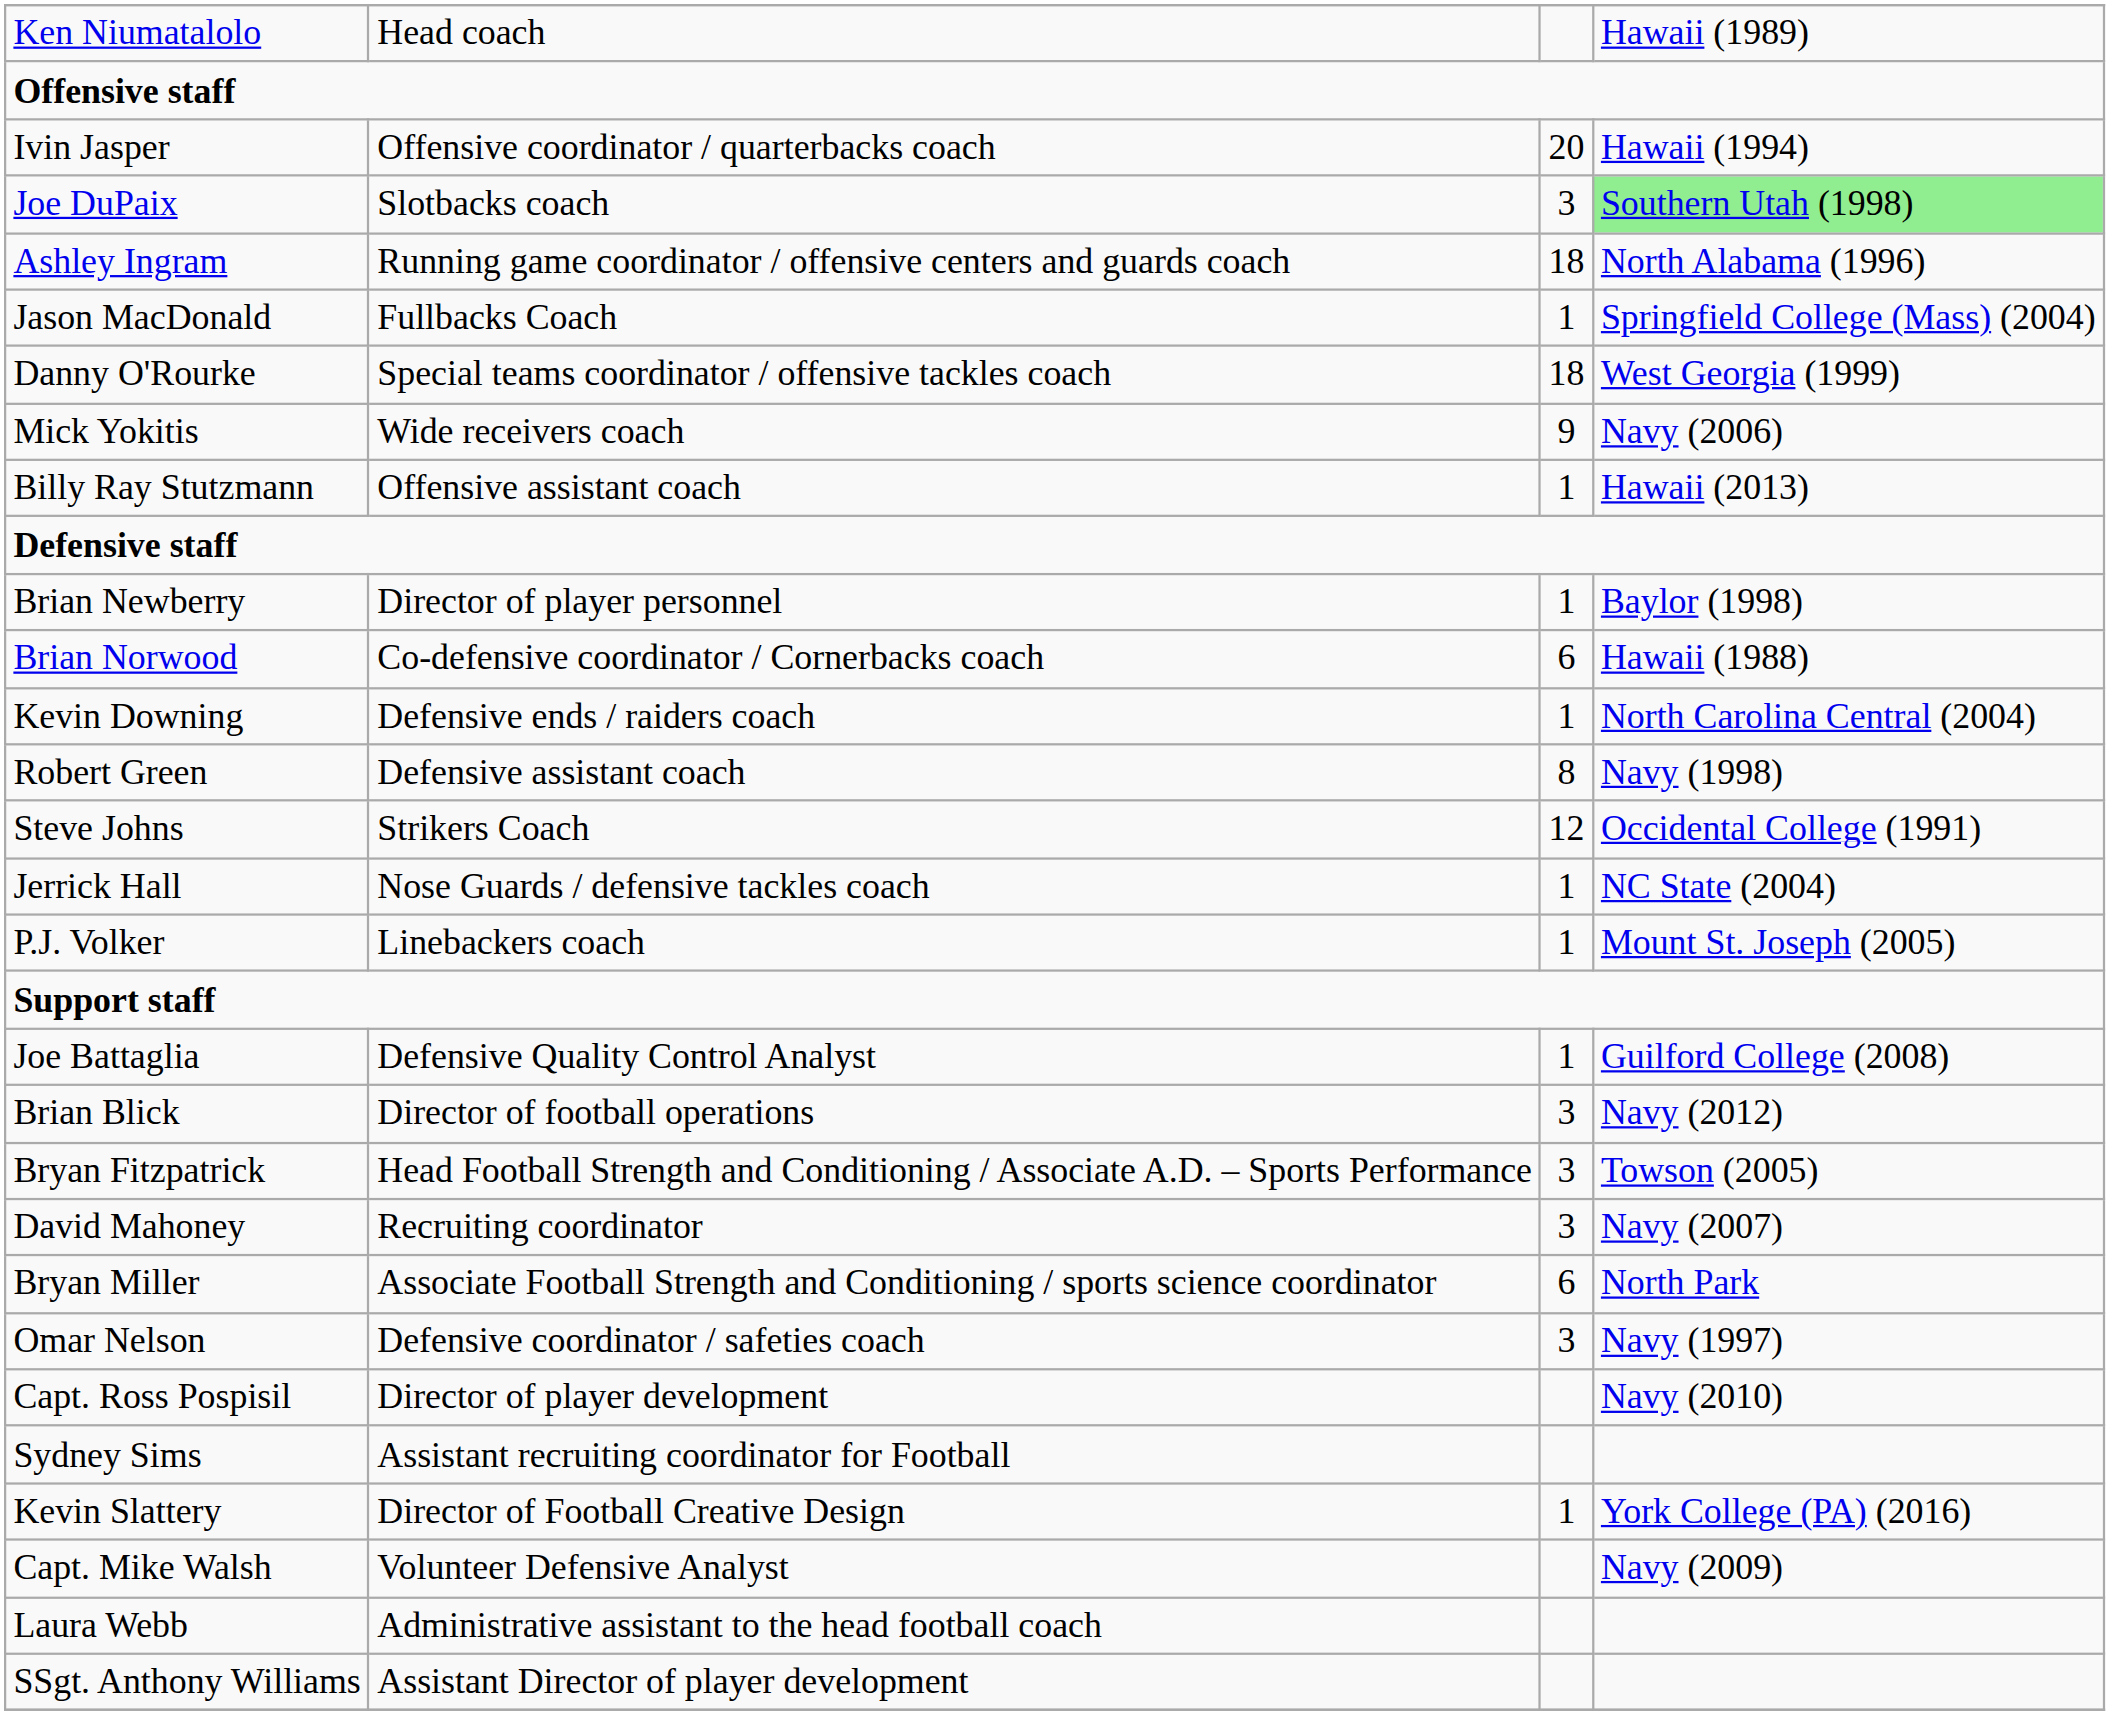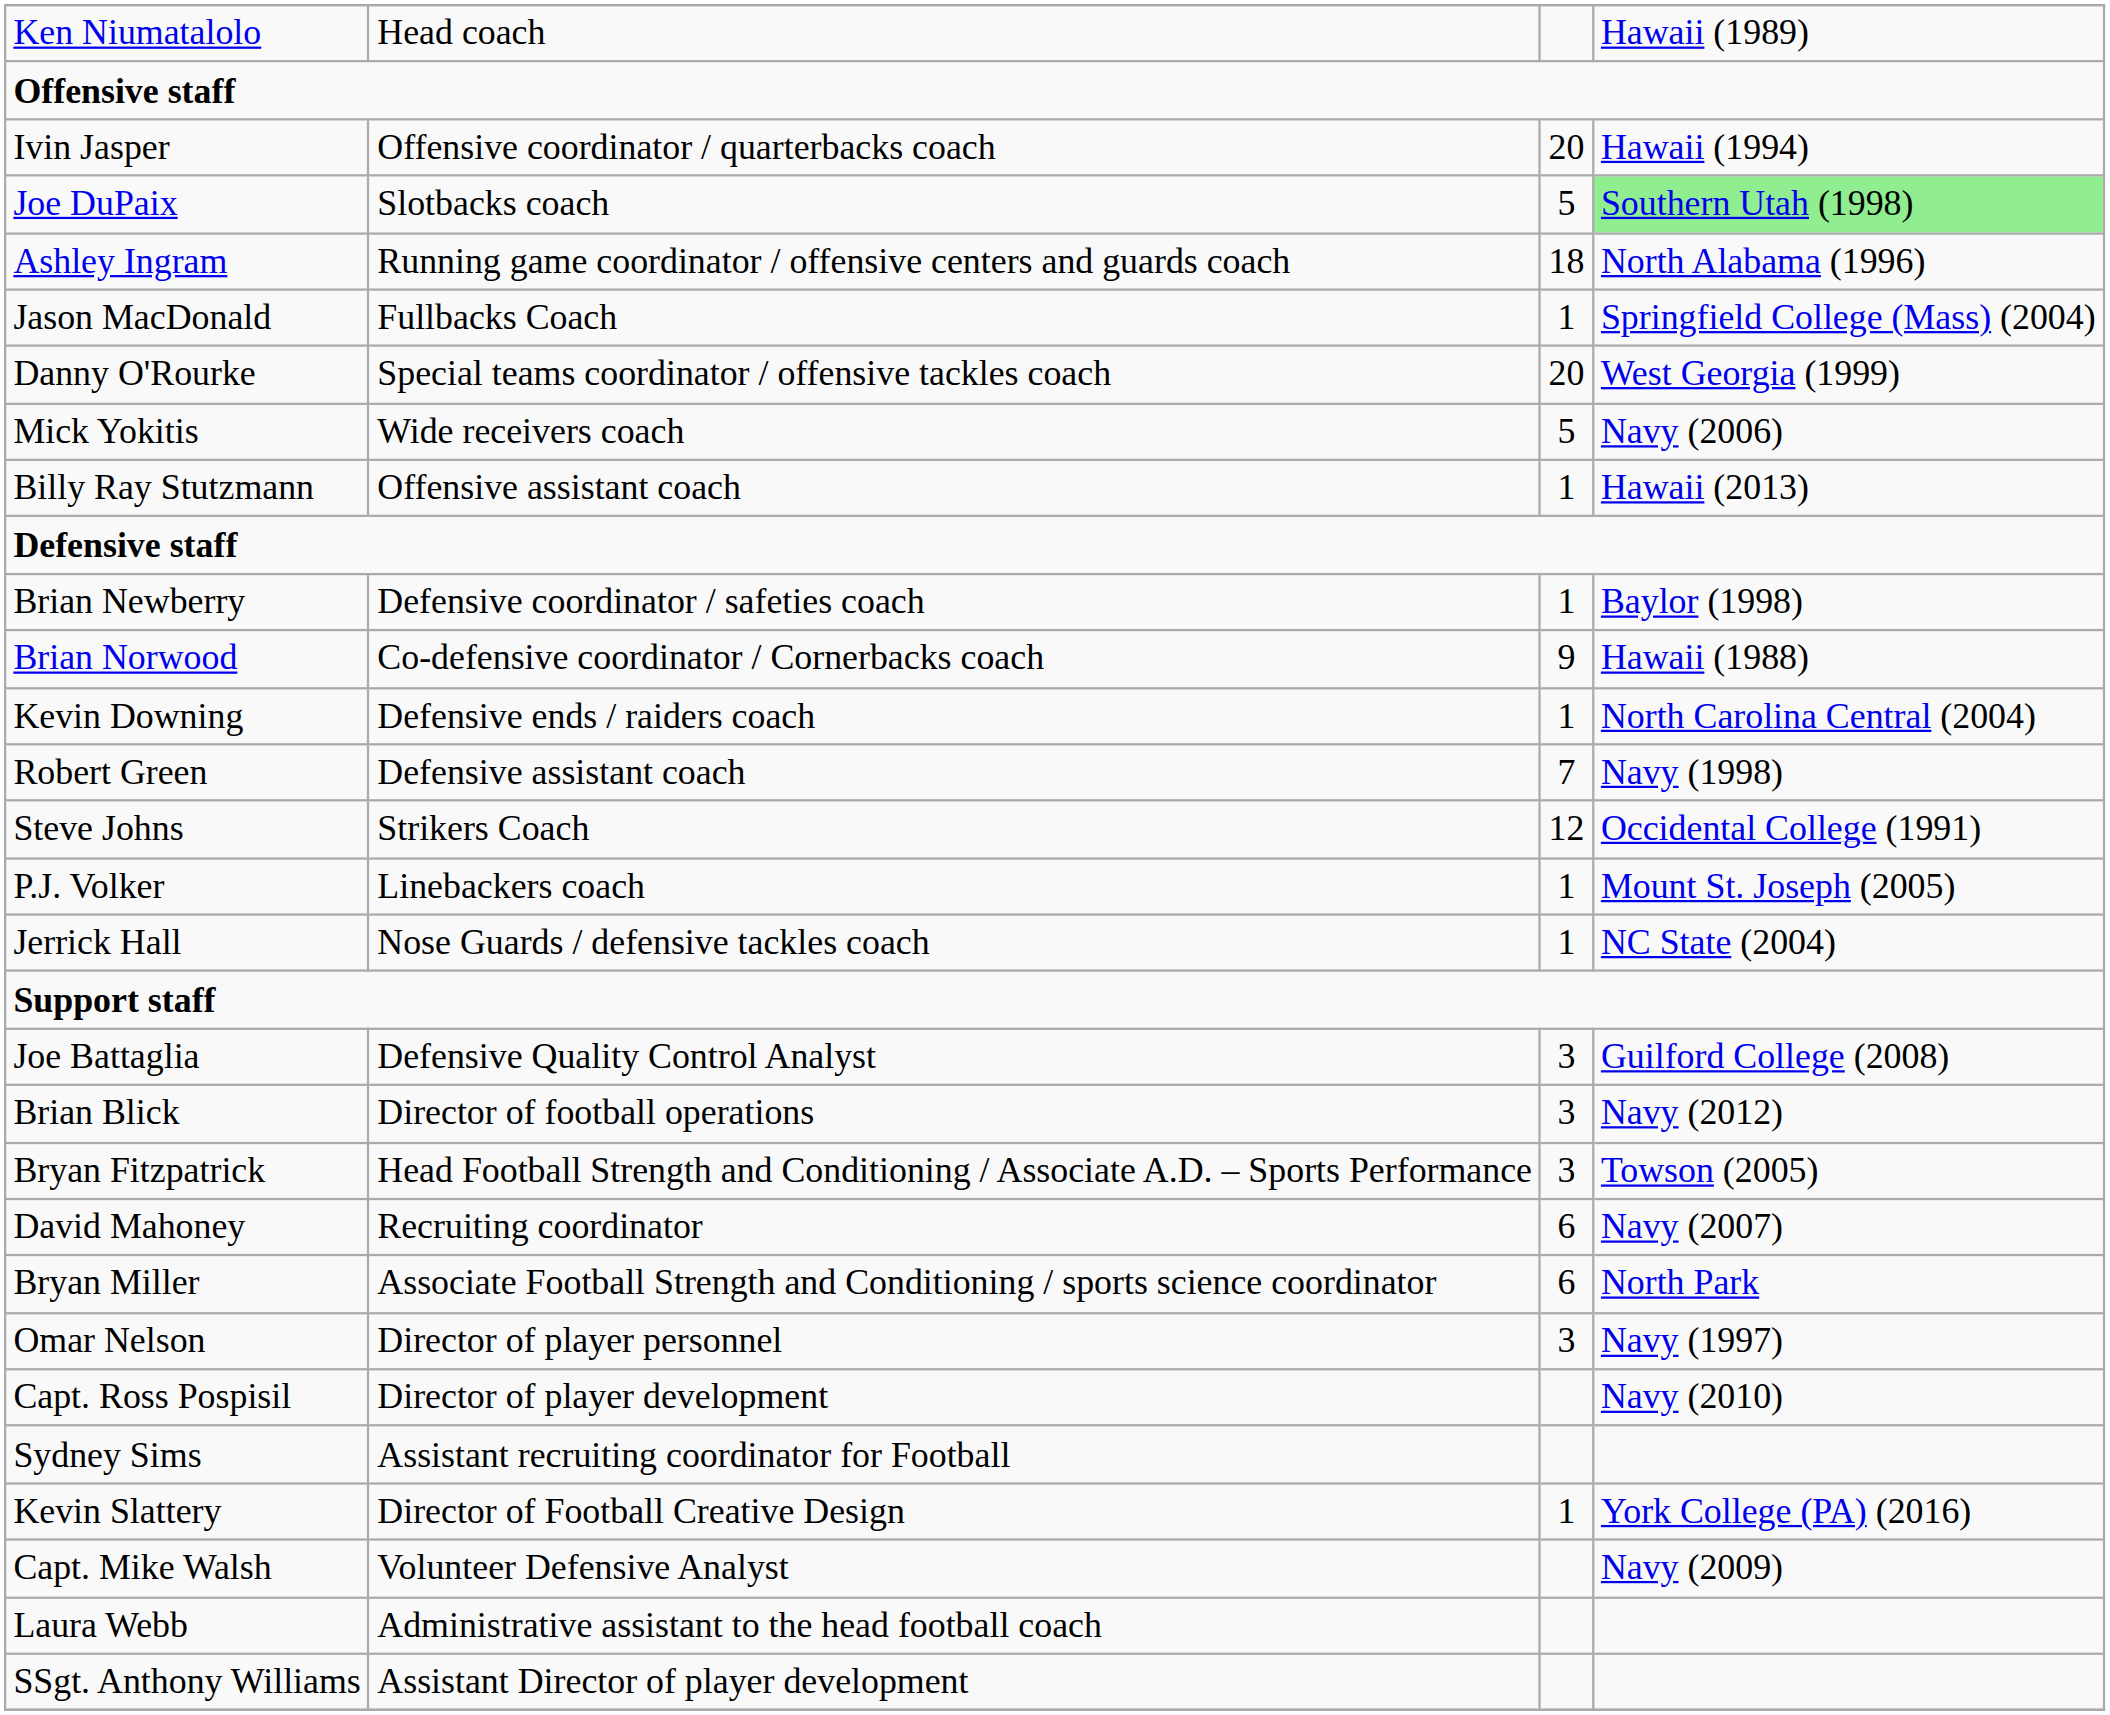(1566, 203) 3 -> (1566, 203) 5
(1566, 373) 18 -> (1566, 373) 20
(1566, 430) 9 -> (1566, 430) 5
(580, 601) Director of player personnel -> (651, 601) Defensive coordinator / safeties coach
(1566, 658) 6 -> (1566, 658) 9
(1566, 771) 8 -> (1566, 771) 7
rows swapped: (97, 885) <-> (89, 942)
(1566, 1056) 1 -> (1566, 1056) 3
(1566, 1226) 3 -> (1566, 1226) 6
(651, 1340) Defensive coordinator / safeties coach -> (580, 1340) Director of player personnel
